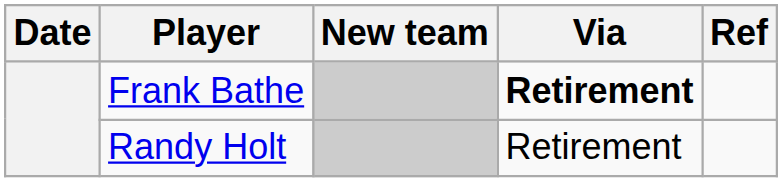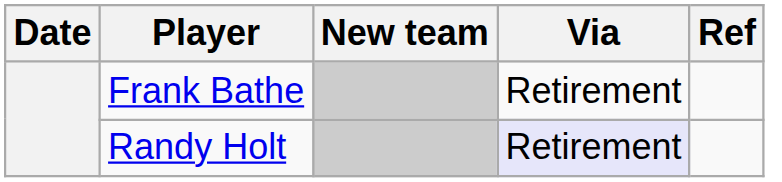(599, 90) bold -> (593, 90) normal
(593, 147) no background -> (593, 147) lavender background
